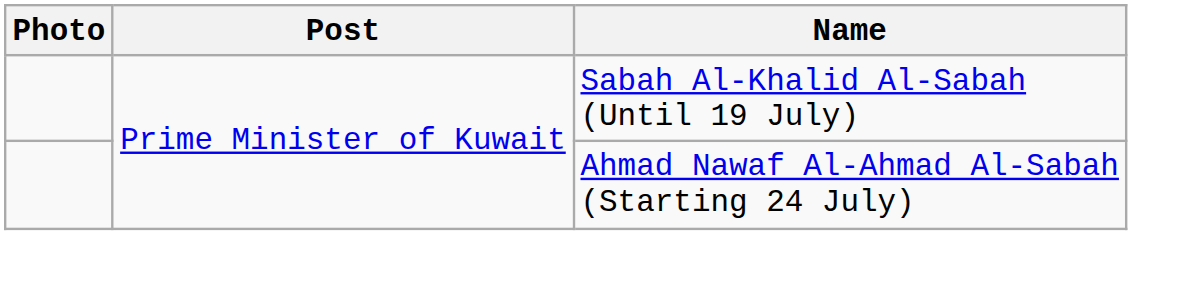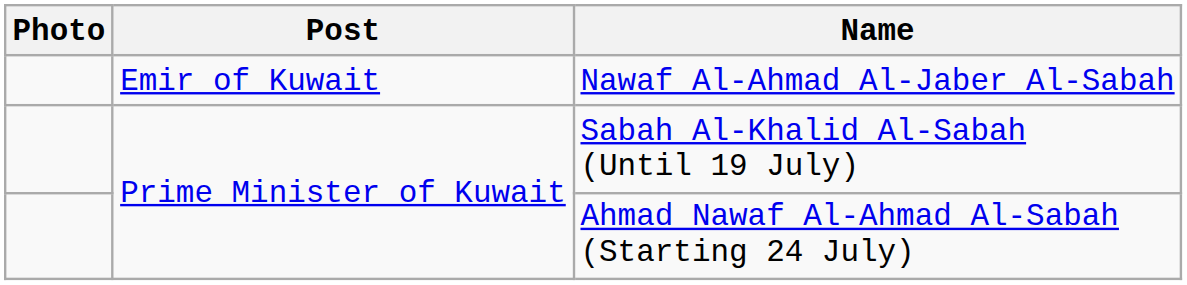+ row: (878, 81)
